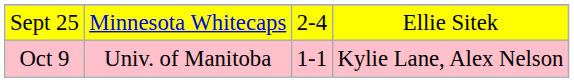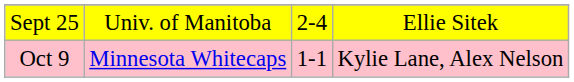(188, 22) Minnesota Whitecaps -> (188, 22) Univ. of Manitoba
(188, 58) Univ. of Manitoba -> (188, 58) Minnesota Whitecaps
